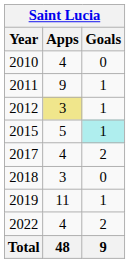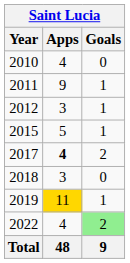(63, 108) khaki background -> (63, 108) no background
(103, 131) paleturquoise background -> (103, 131) no background
(63, 154) normal -> (63, 154) bold
(63, 200) no background -> (63, 200) gold background
(103, 223) no background -> (103, 223) lightgreen background
